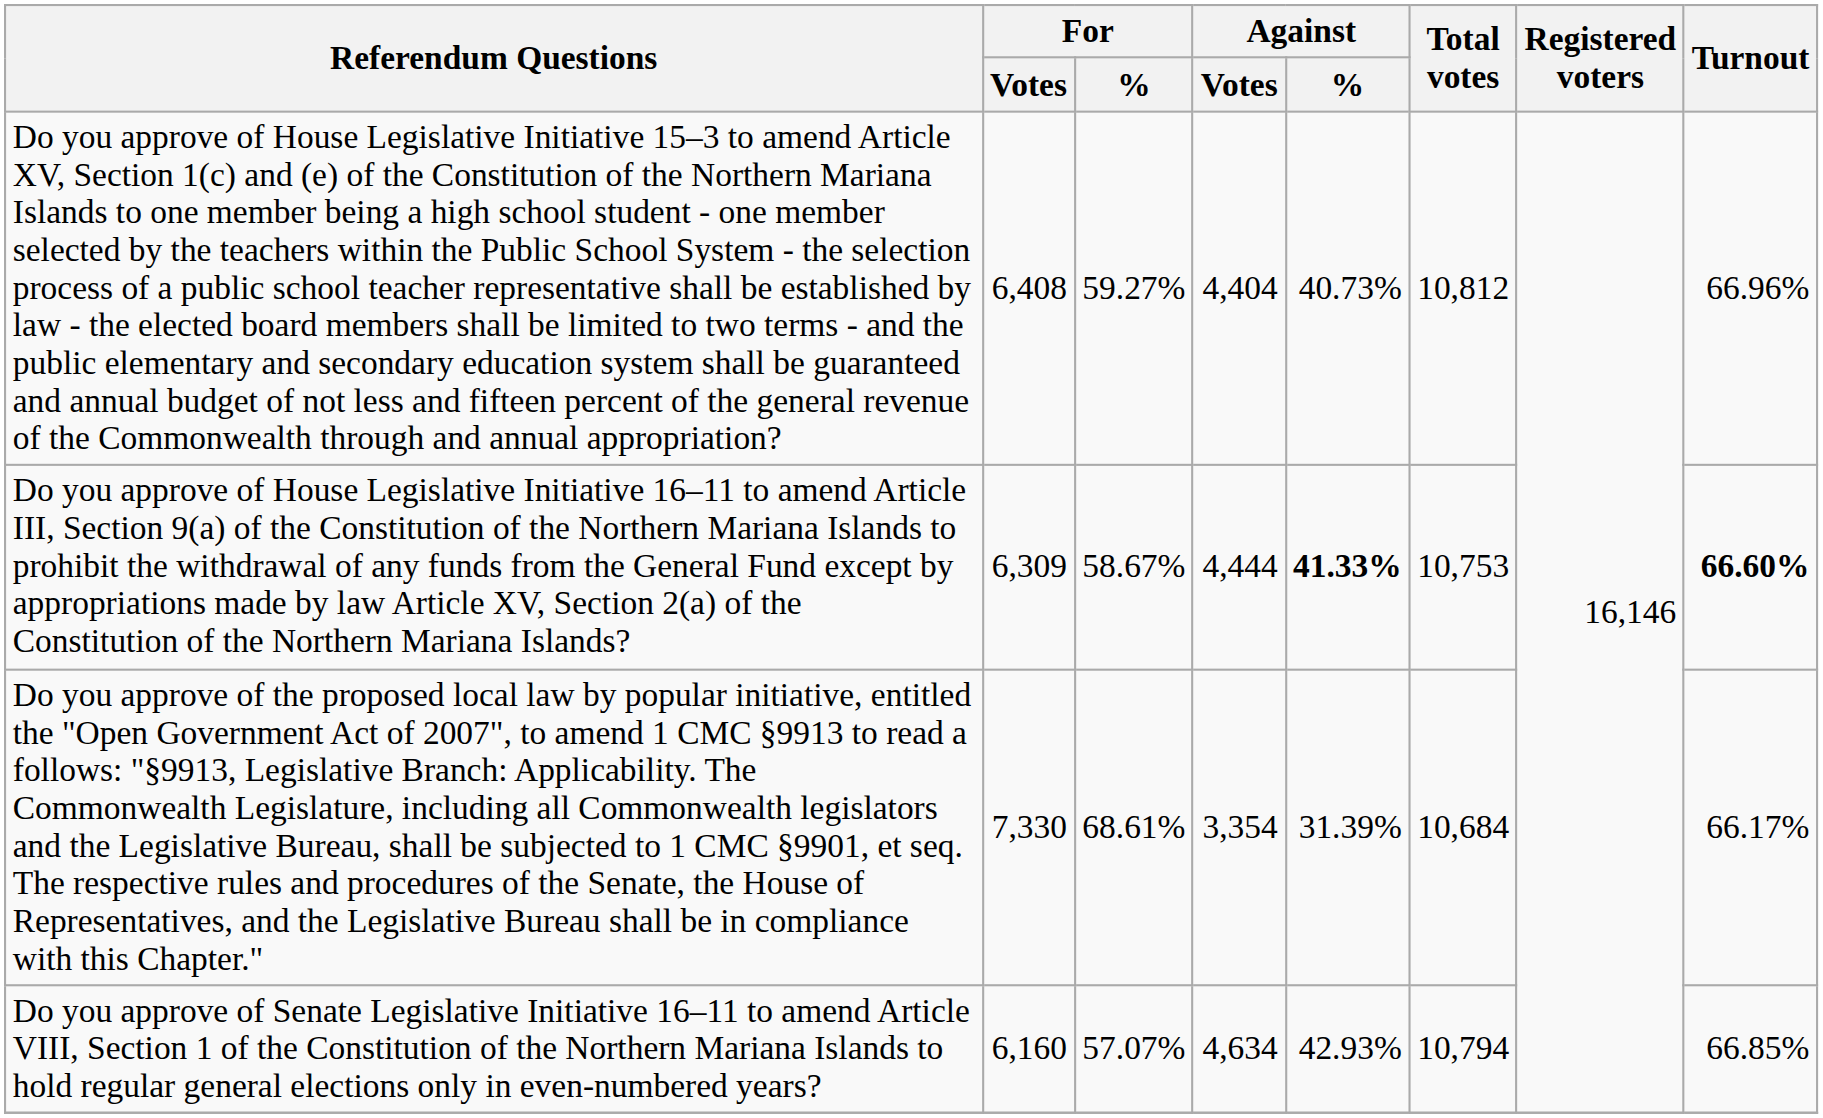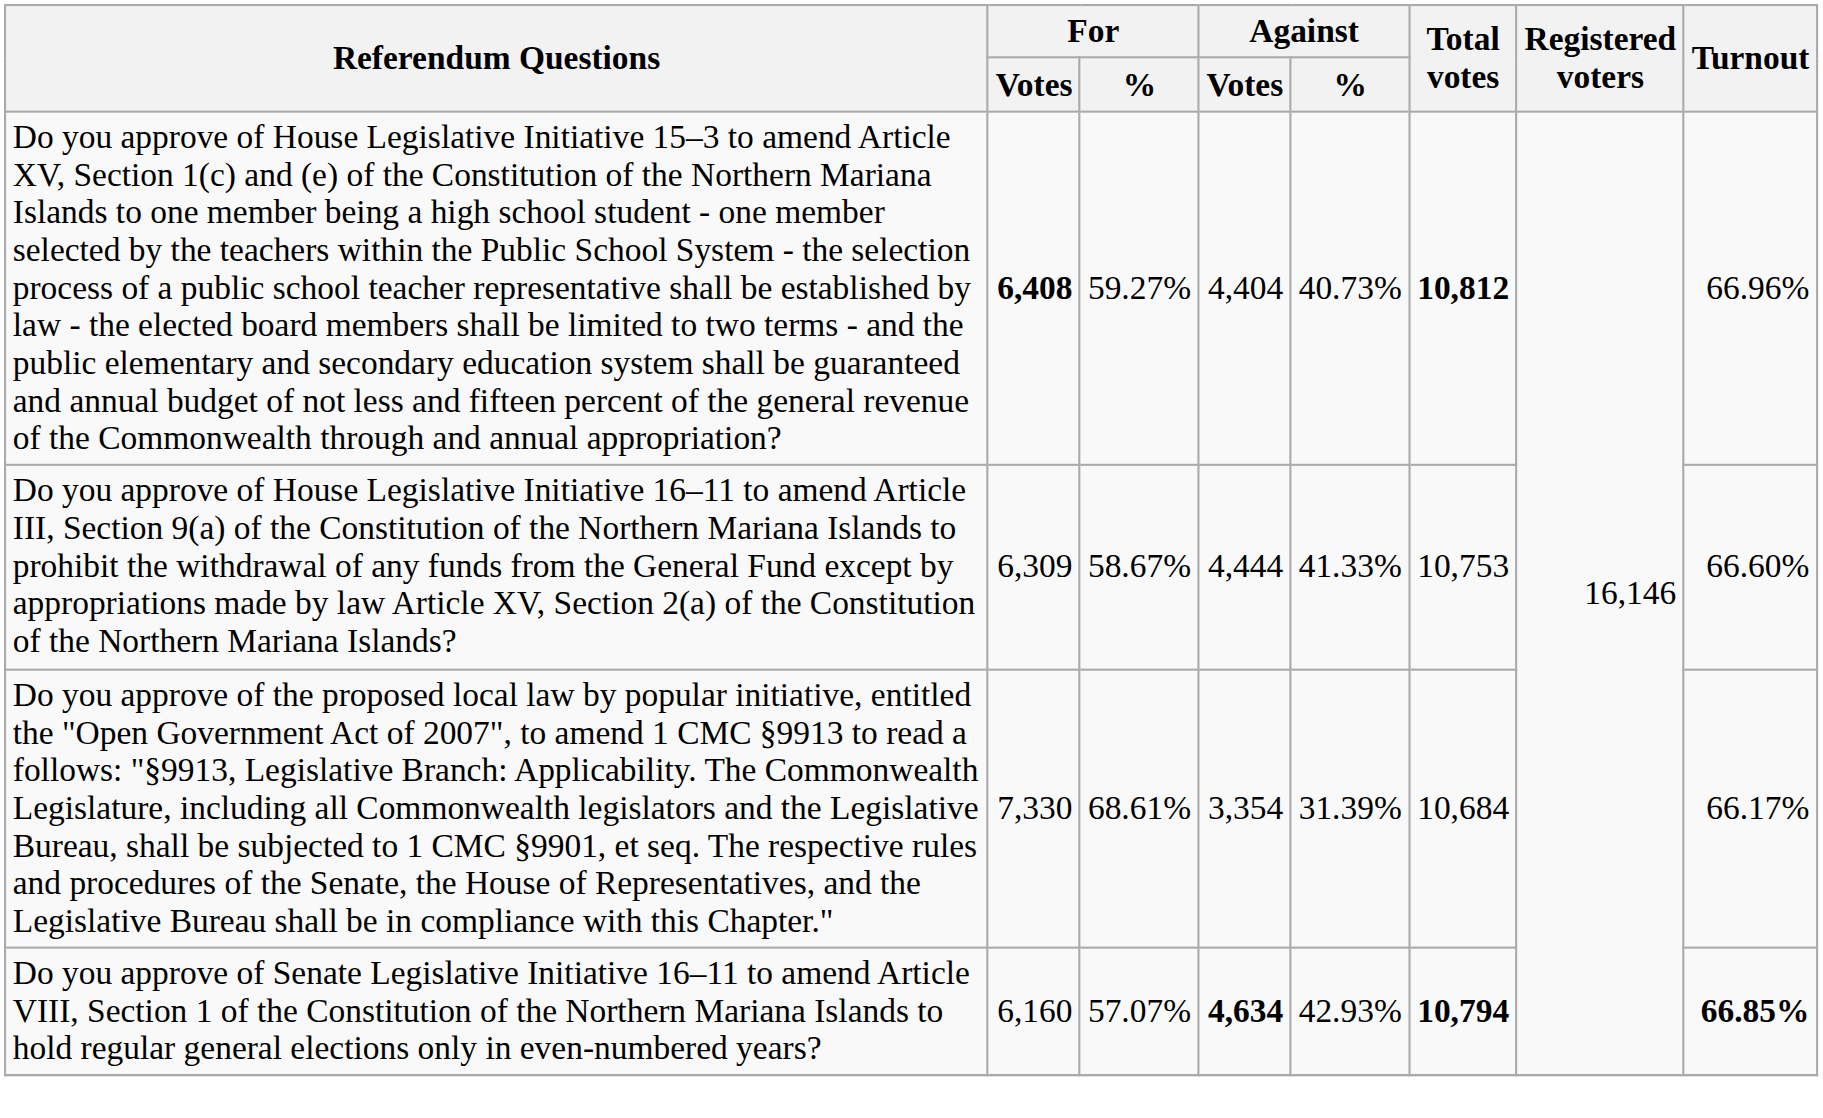(1029, 287) normal -> (1035, 287) bold
(1463, 287) normal -> (1463, 287) bold
(1347, 566) bold -> (1350, 566) normal
(1755, 566) bold -> (1758, 566) normal
(1240, 1048) normal -> (1246, 1010) bold
(1463, 1048) normal -> (1463, 1010) bold
(1758, 1048) normal -> (1755, 1010) bold
